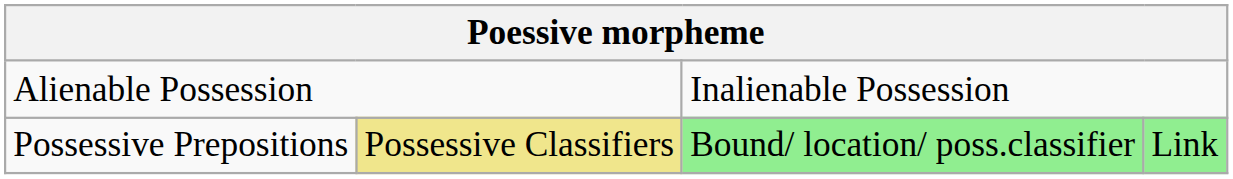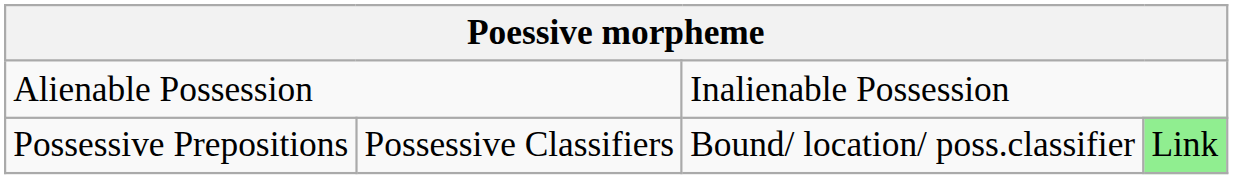(519, 144) khaki background -> (519, 144) no background
(913, 144) lightgreen background -> (913, 144) no background
